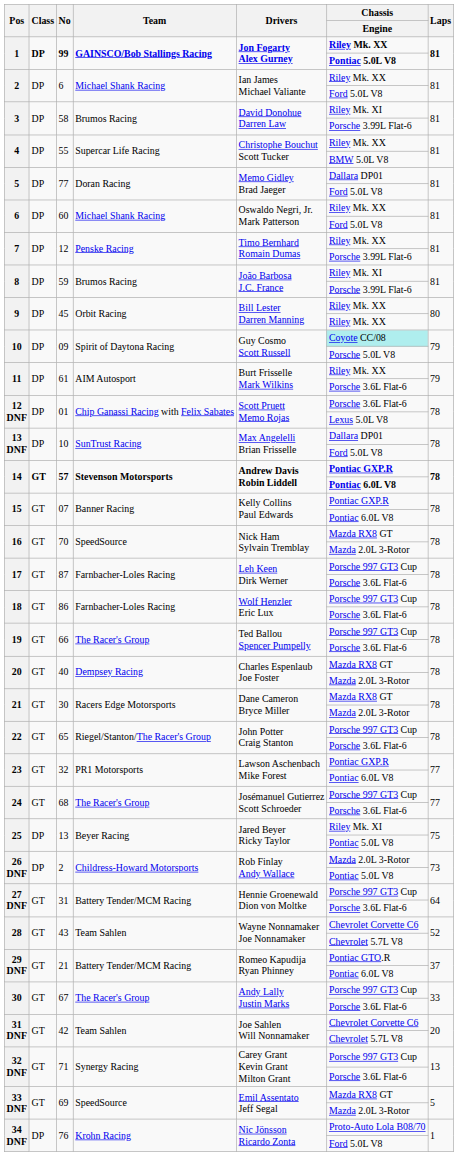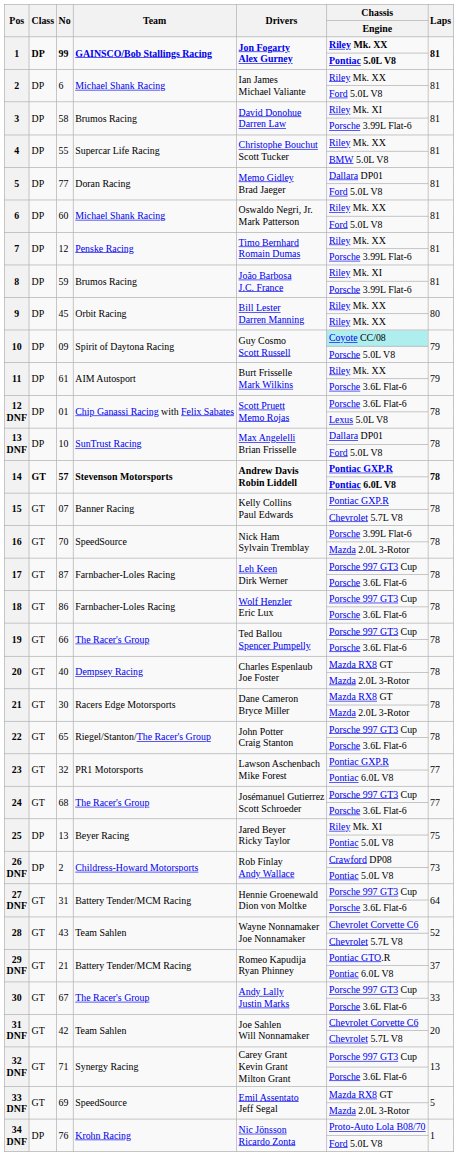(361, 517) Pontiac 6.0L V8 -> (366, 517) Chevrolet 5.7L V8
(361, 534) Mazda RX8 GT -> (370, 534) Porsche 3.99L Flat-6
(369, 859) Mazda 2.0L 3-Rotor -> (360, 859) Crawford DP08
